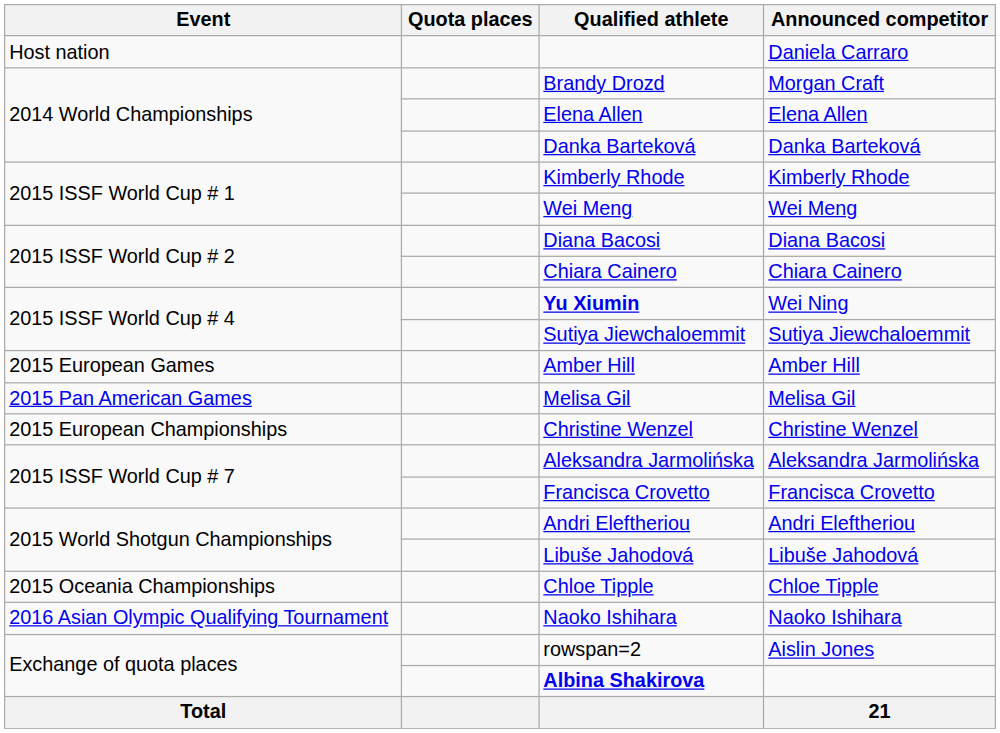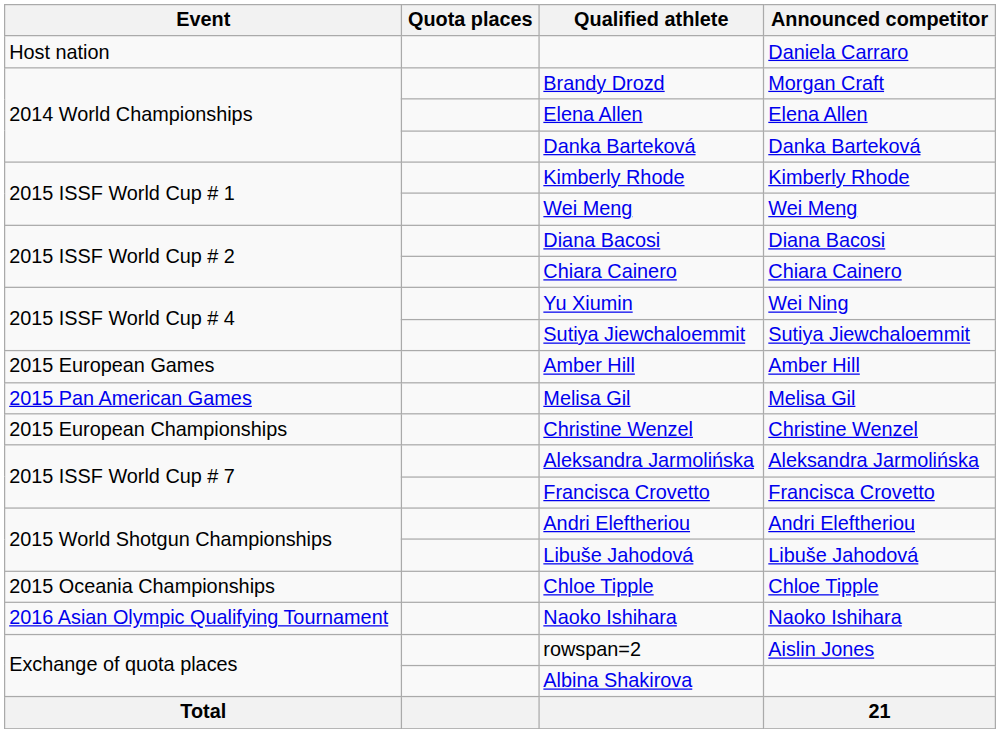(591, 303) bold -> (588, 303) normal
(624, 680) bold -> (618, 680) normal
